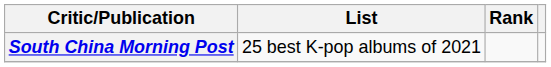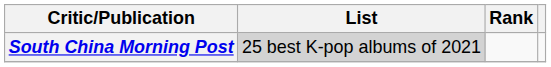(361, 47) no background -> (361, 47) lightgrey background
